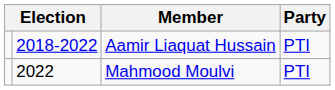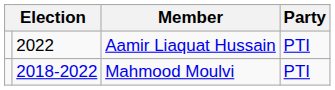(57, 44) 2018-2022 -> (35, 44) 2022
(35, 71) 2022 -> (57, 71) 2018-2022
